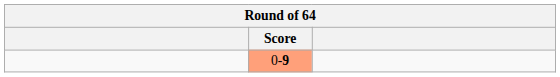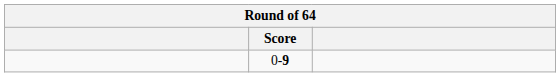(280, 61) lightsalmon background -> (280, 61) no background
